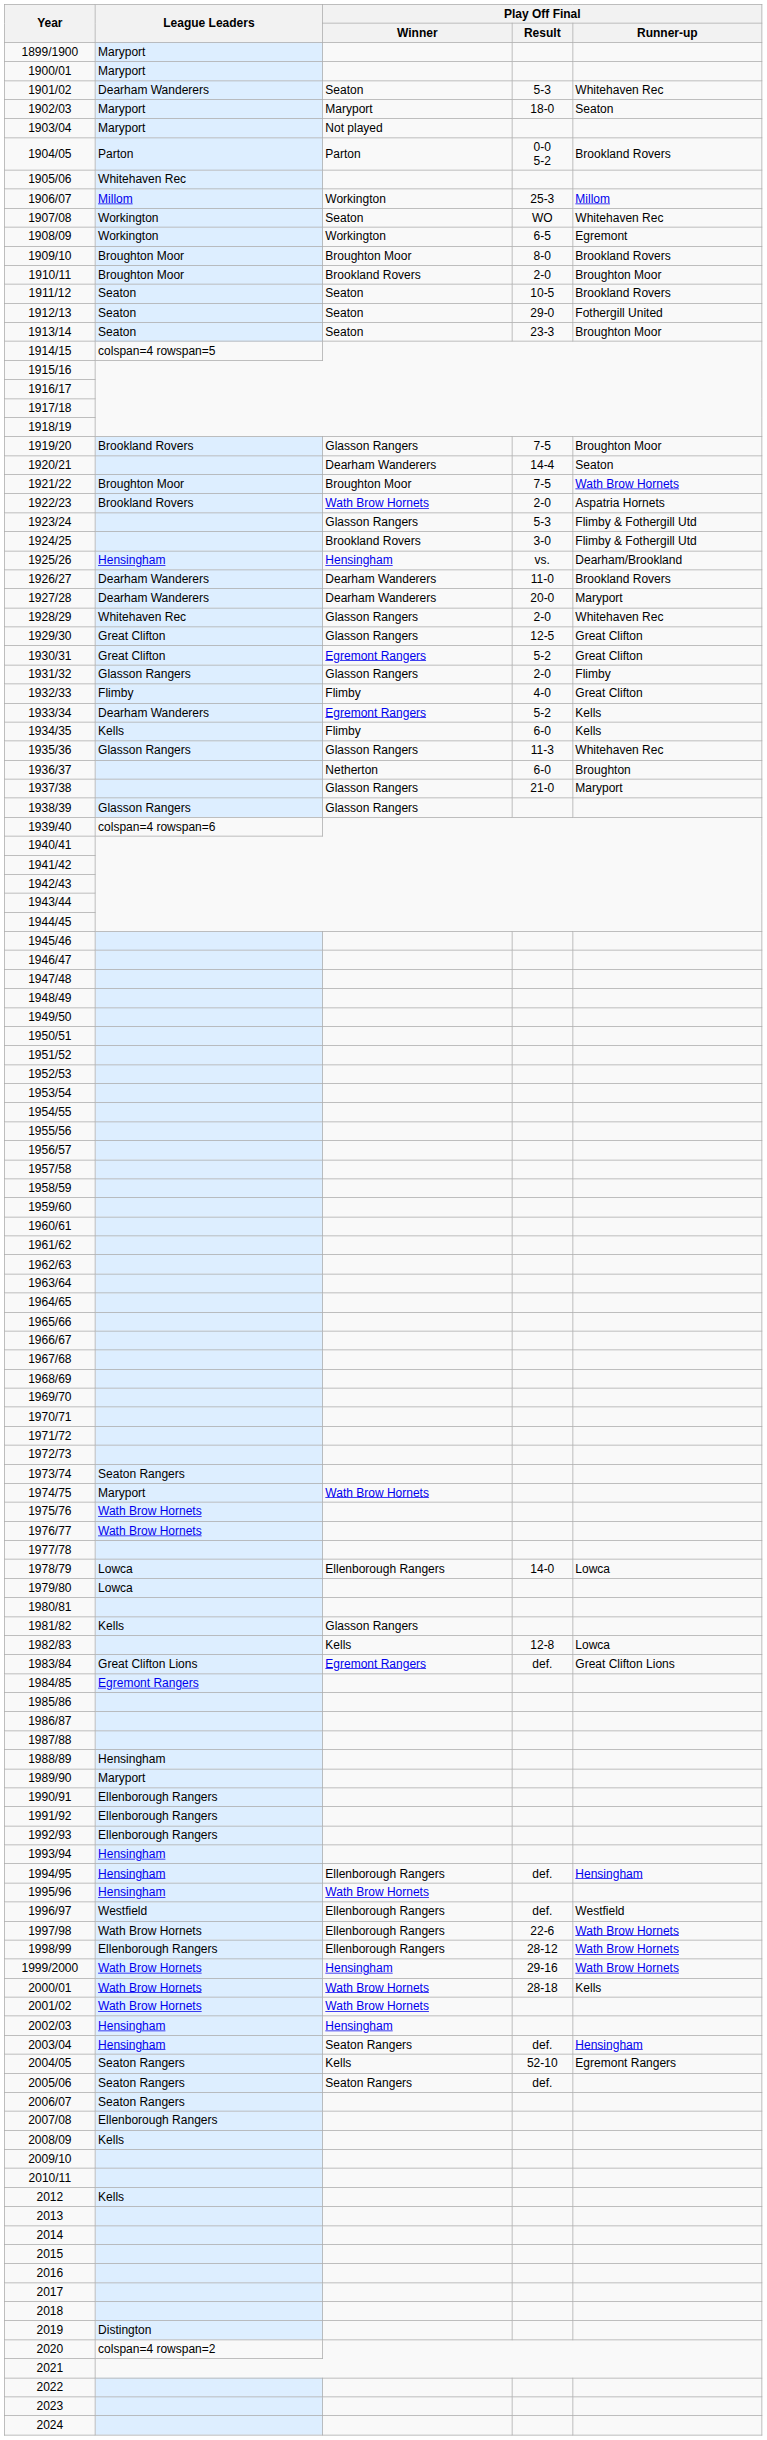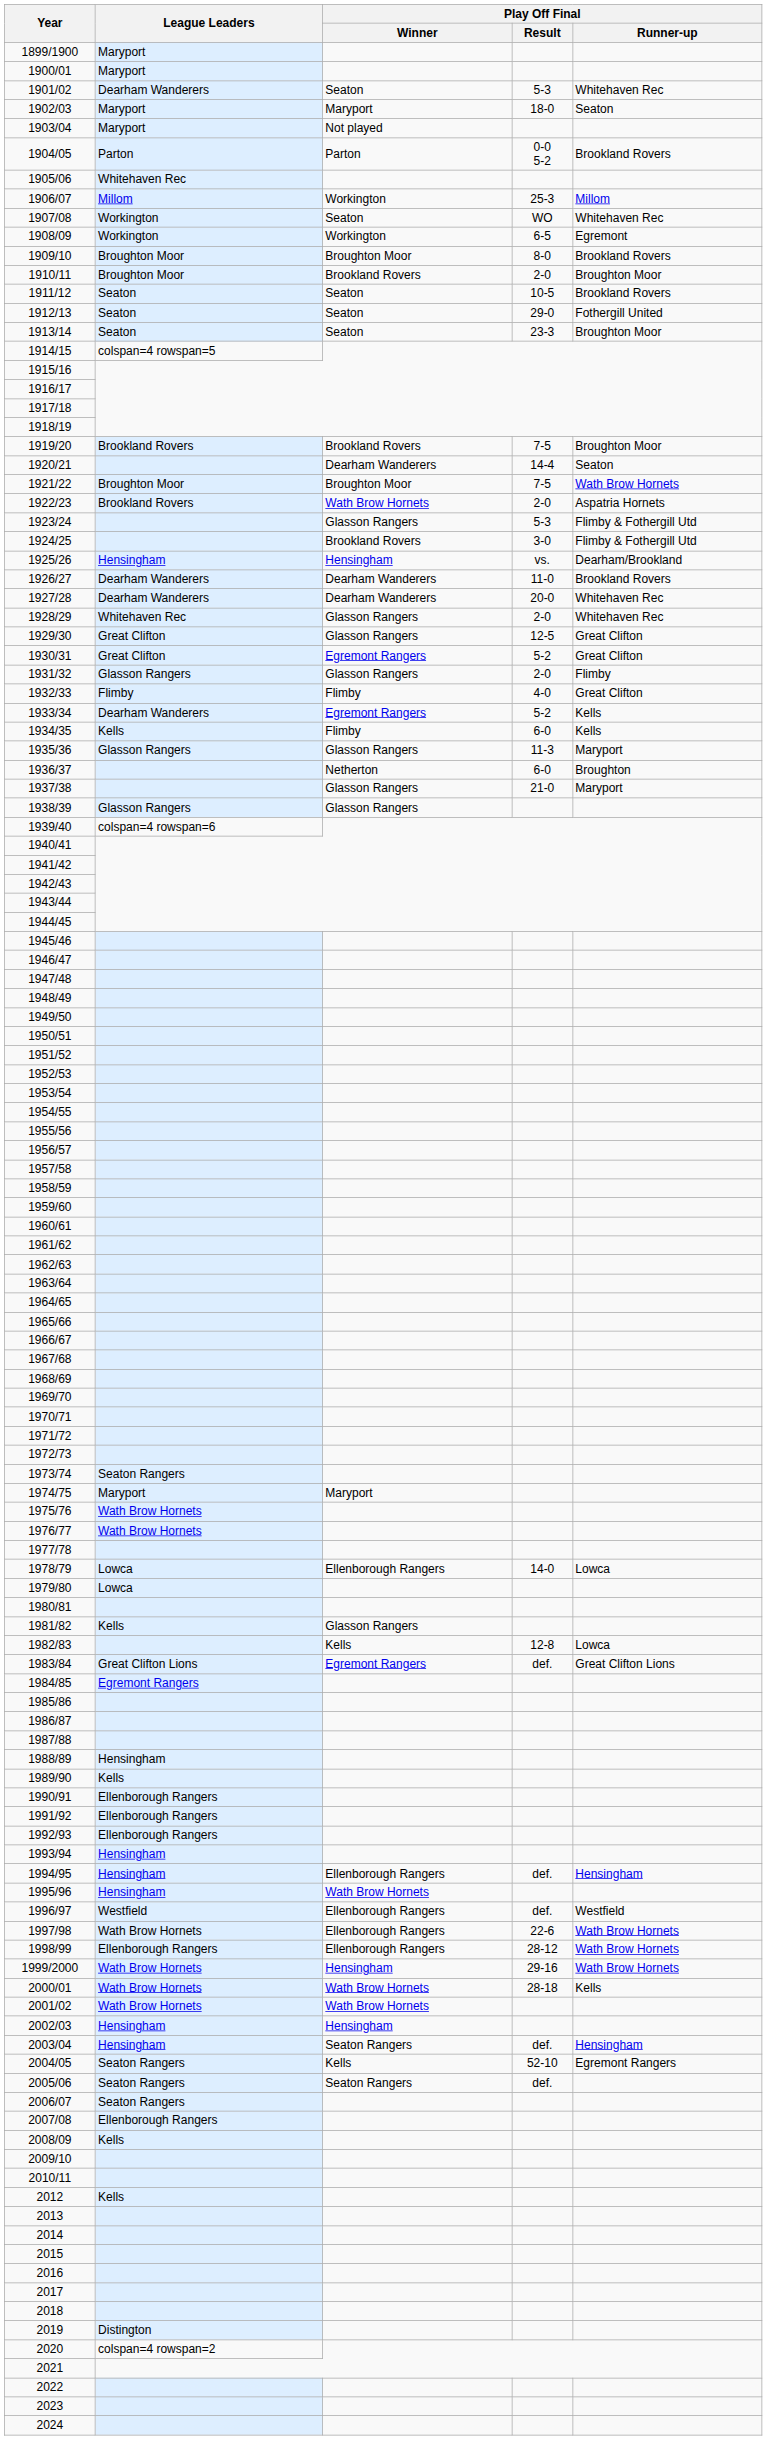(372, 446) Glasson Rangers -> (373, 446) Brookland Rovers
(599, 598) Maryport -> (619, 598) Whitehaven Rec
(619, 750) Whitehaven Rec -> (599, 750) Maryport
(377, 1492) Wath Brow Hornets -> (349, 1492) Maryport
(122, 1778) Maryport -> (111, 1778) Kells
